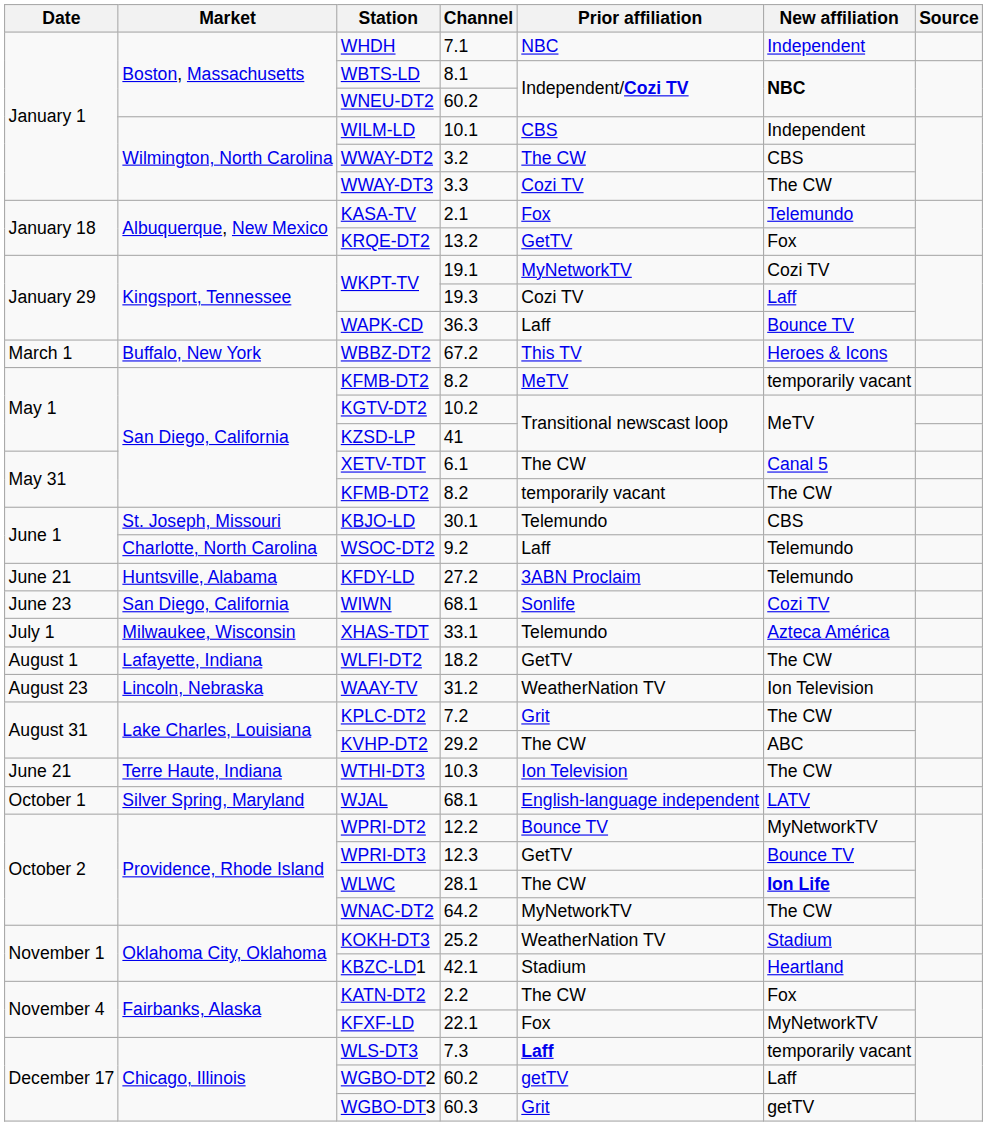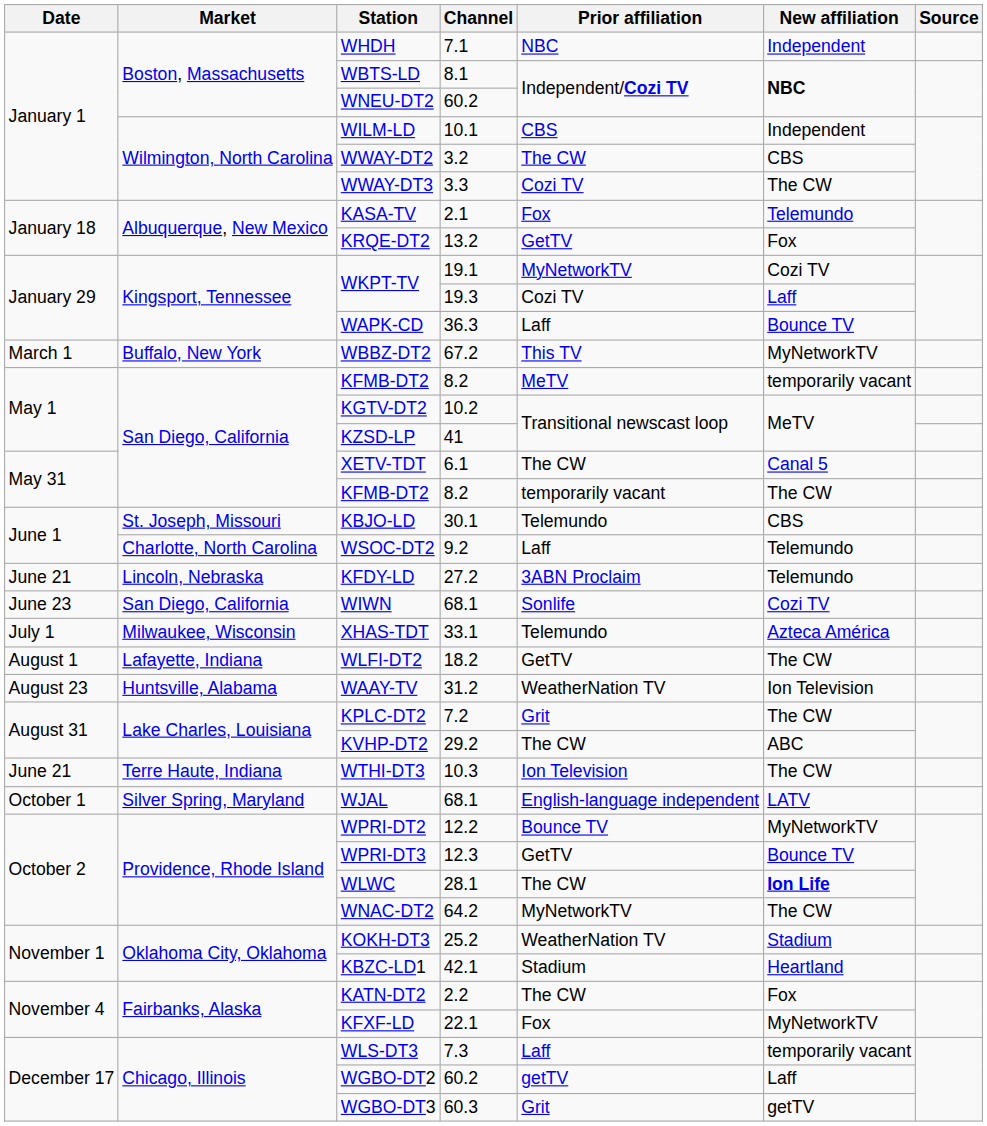(827, 353) Heroes & Icons -> (822, 353) MyNetworkTV
(200, 576) Huntsville, Alabama -> (193, 576) Lincoln, Nebraska
(193, 688) Lincoln, Nebraska -> (200, 688) Huntsville, Alabama
(537, 1051) bold -> (536, 1051) normal
